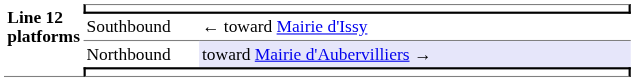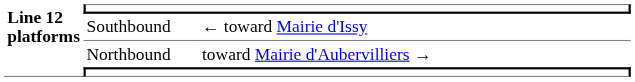(317, 54) lavender background -> (317, 54) no background
